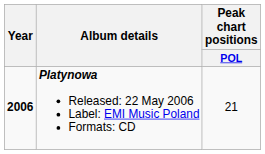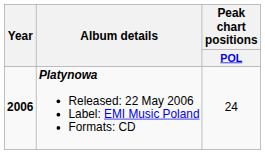(231, 107) 21 -> (231, 107) 24
